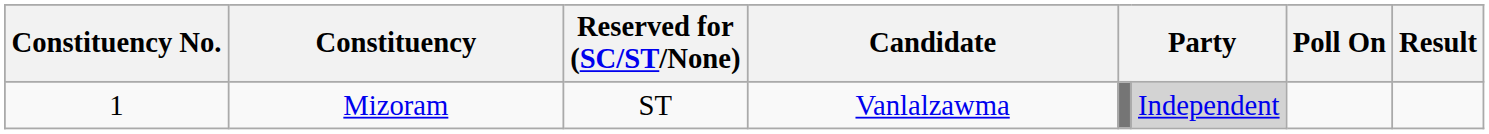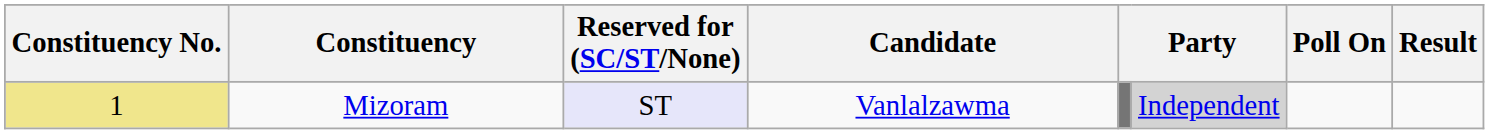(117, 104) no background -> (117, 104) khaki background
(655, 104) no background -> (655, 104) lavender background
